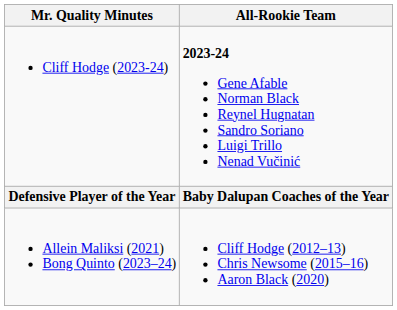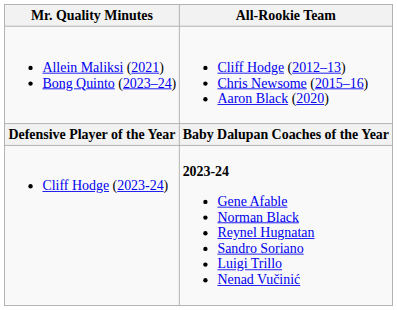rows swapped: (92, 257) <-> (92, 67)
